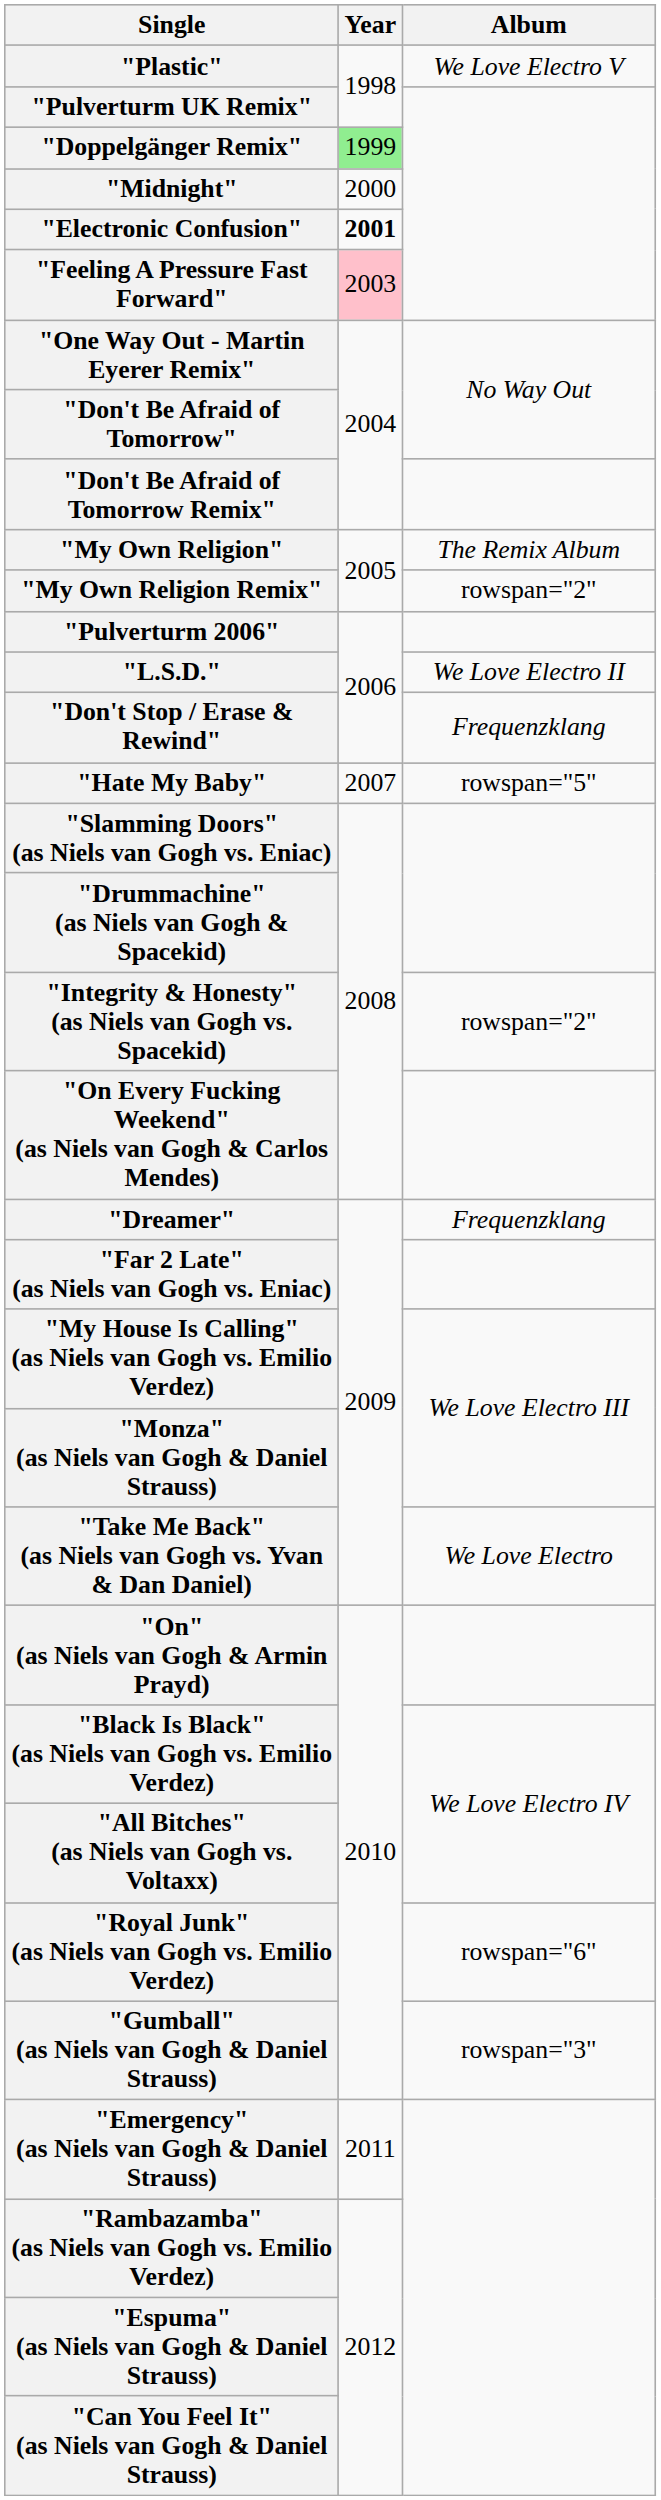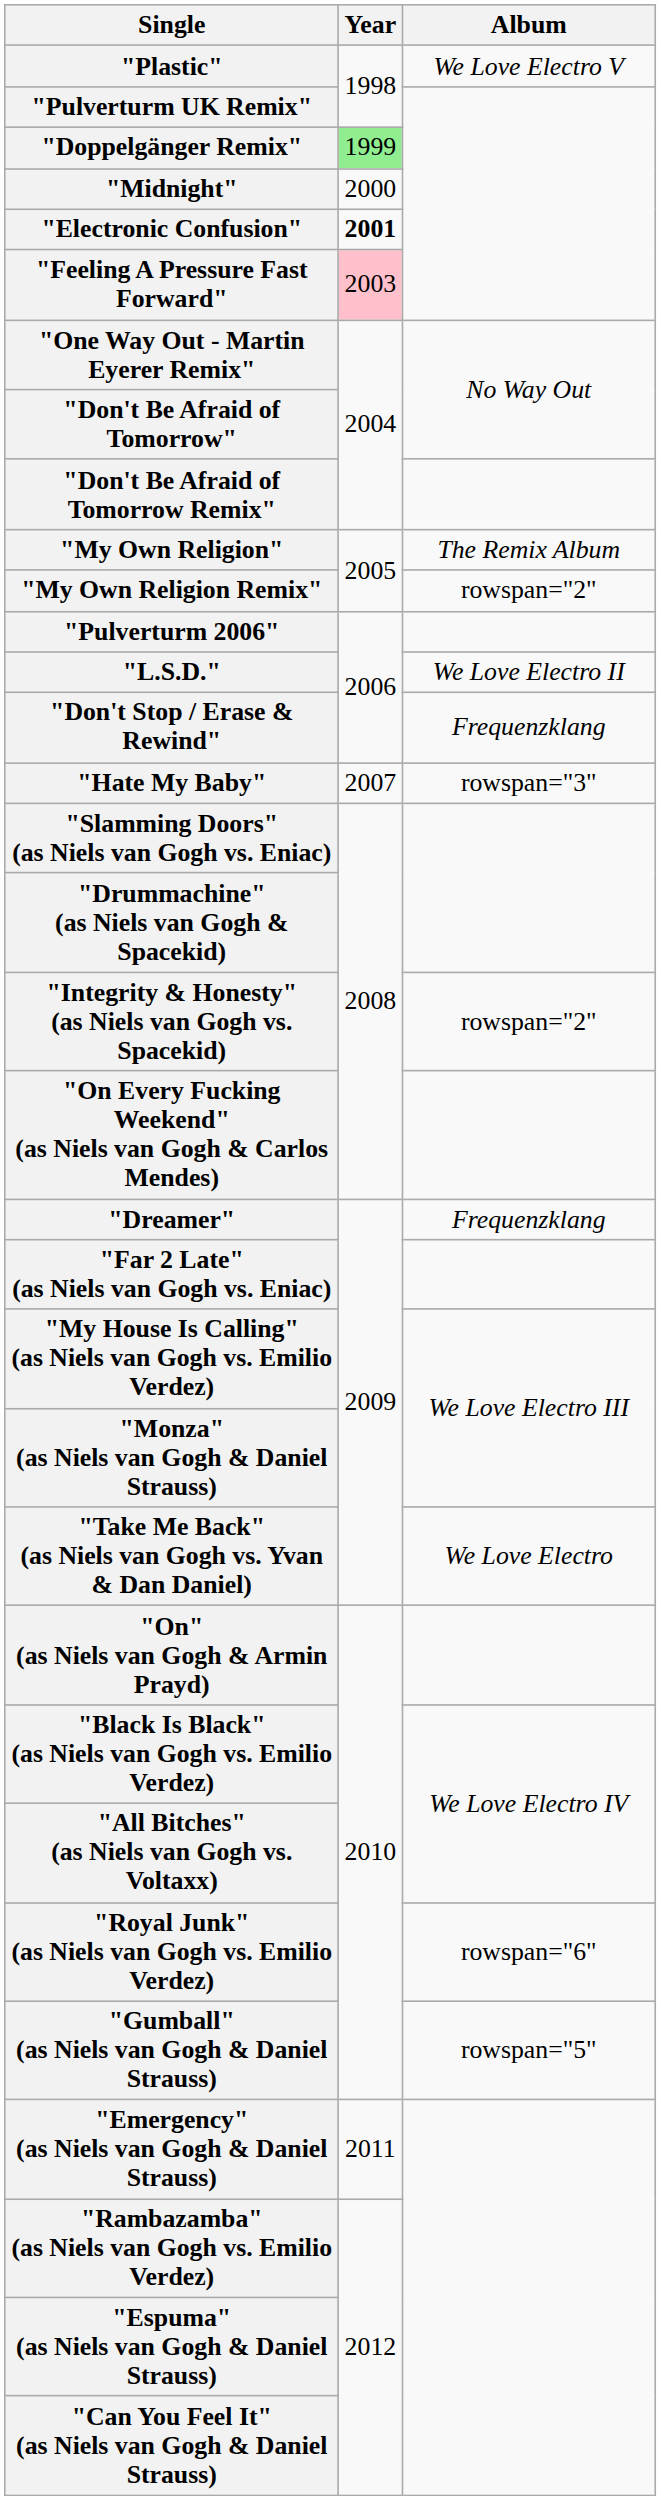(529, 782) rowspan="5" -> (529, 782) rowspan="3"
(529, 2050) rowspan="3" -> (529, 2050) rowspan="5"
